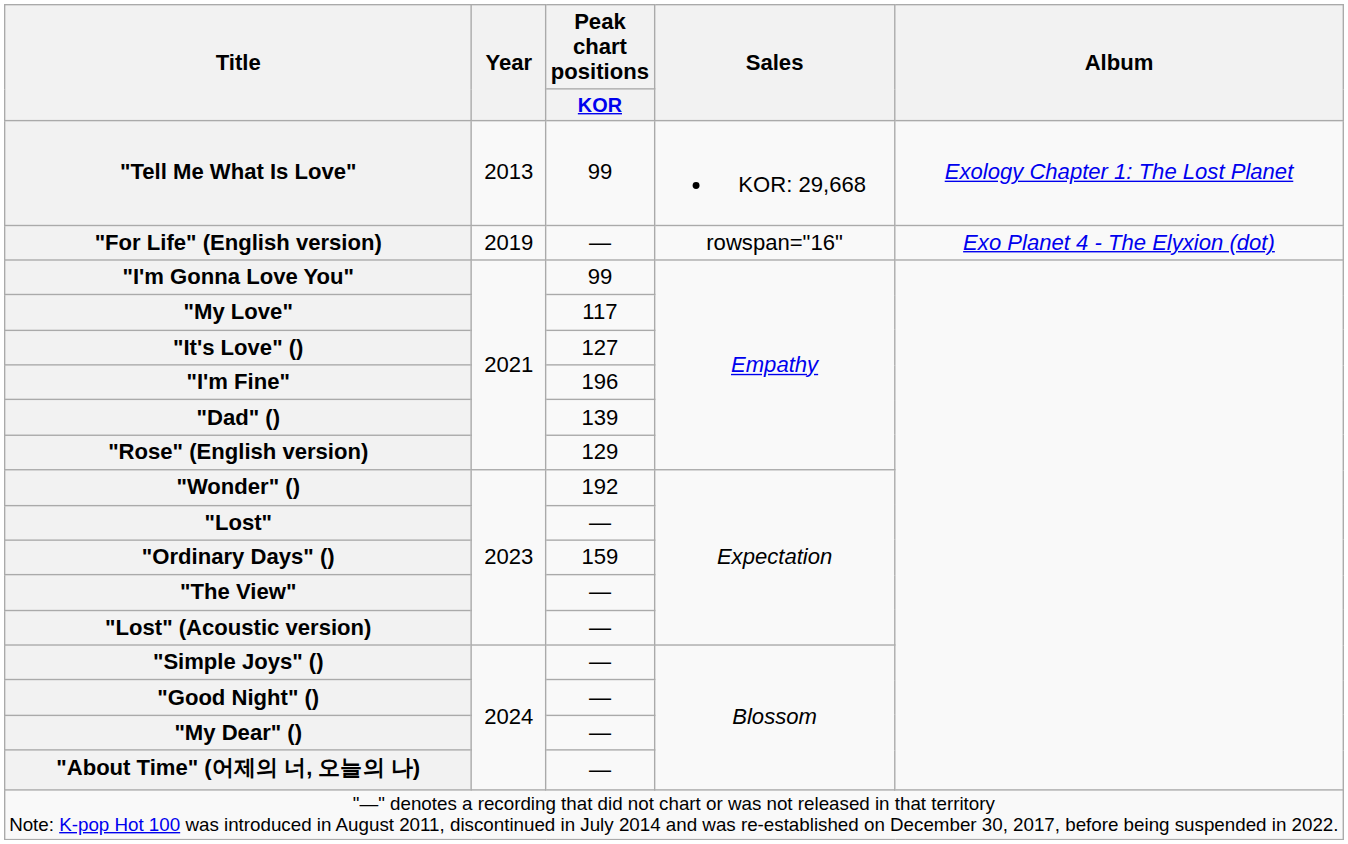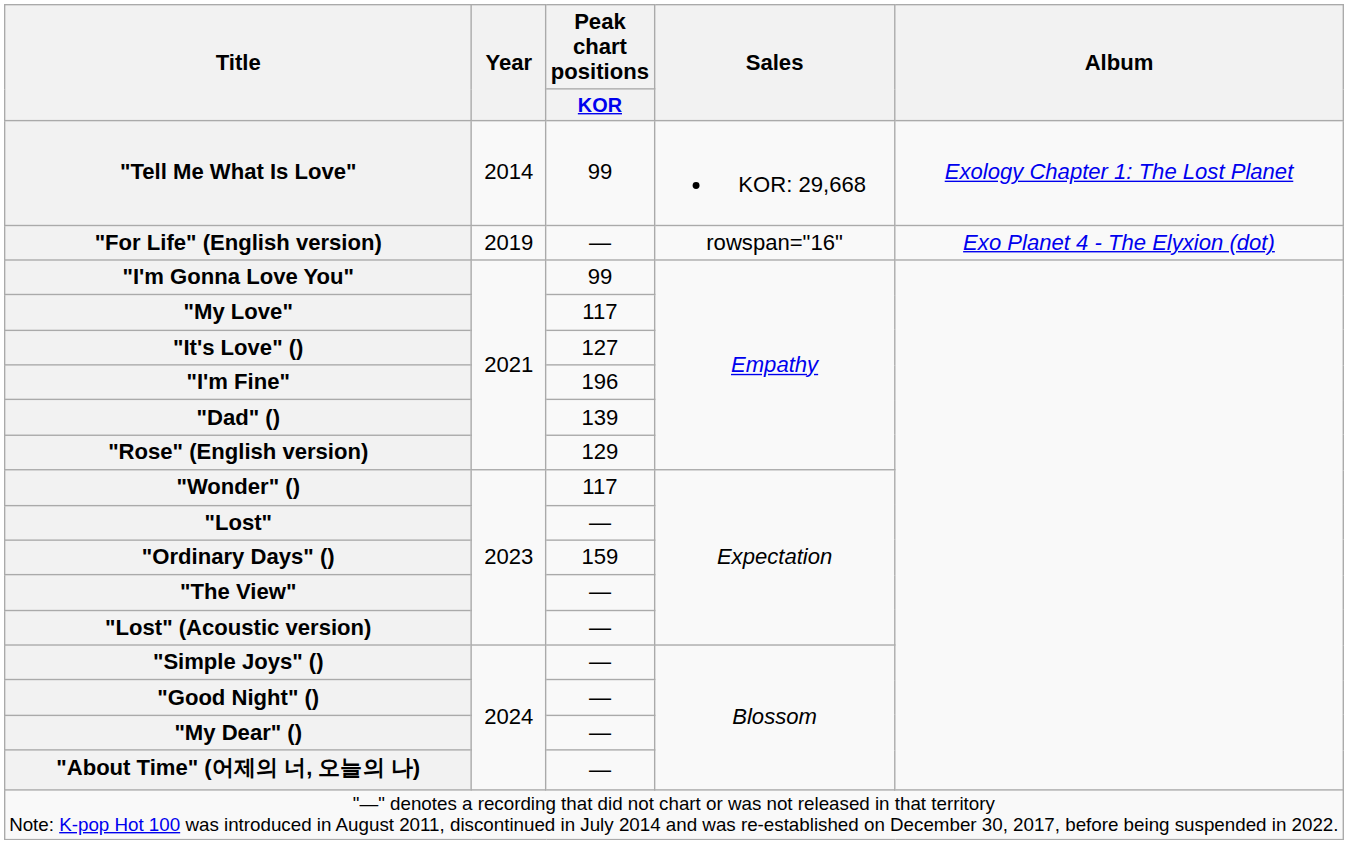(509, 172) 2013 -> (509, 172) 2014
(600, 487) 192 -> (600, 487) 117
